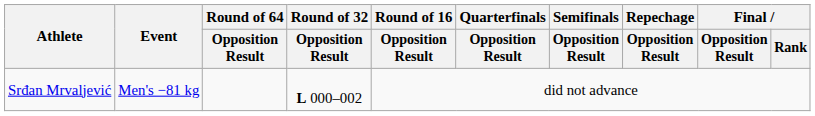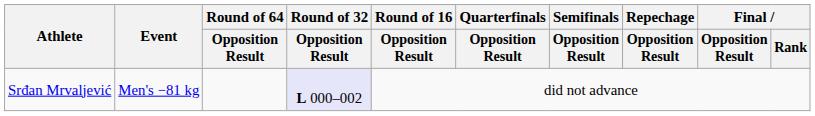(329, 98) no background -> (329, 98) lavender background
